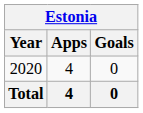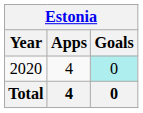(114, 68) no background -> (114, 68) paleturquoise background
